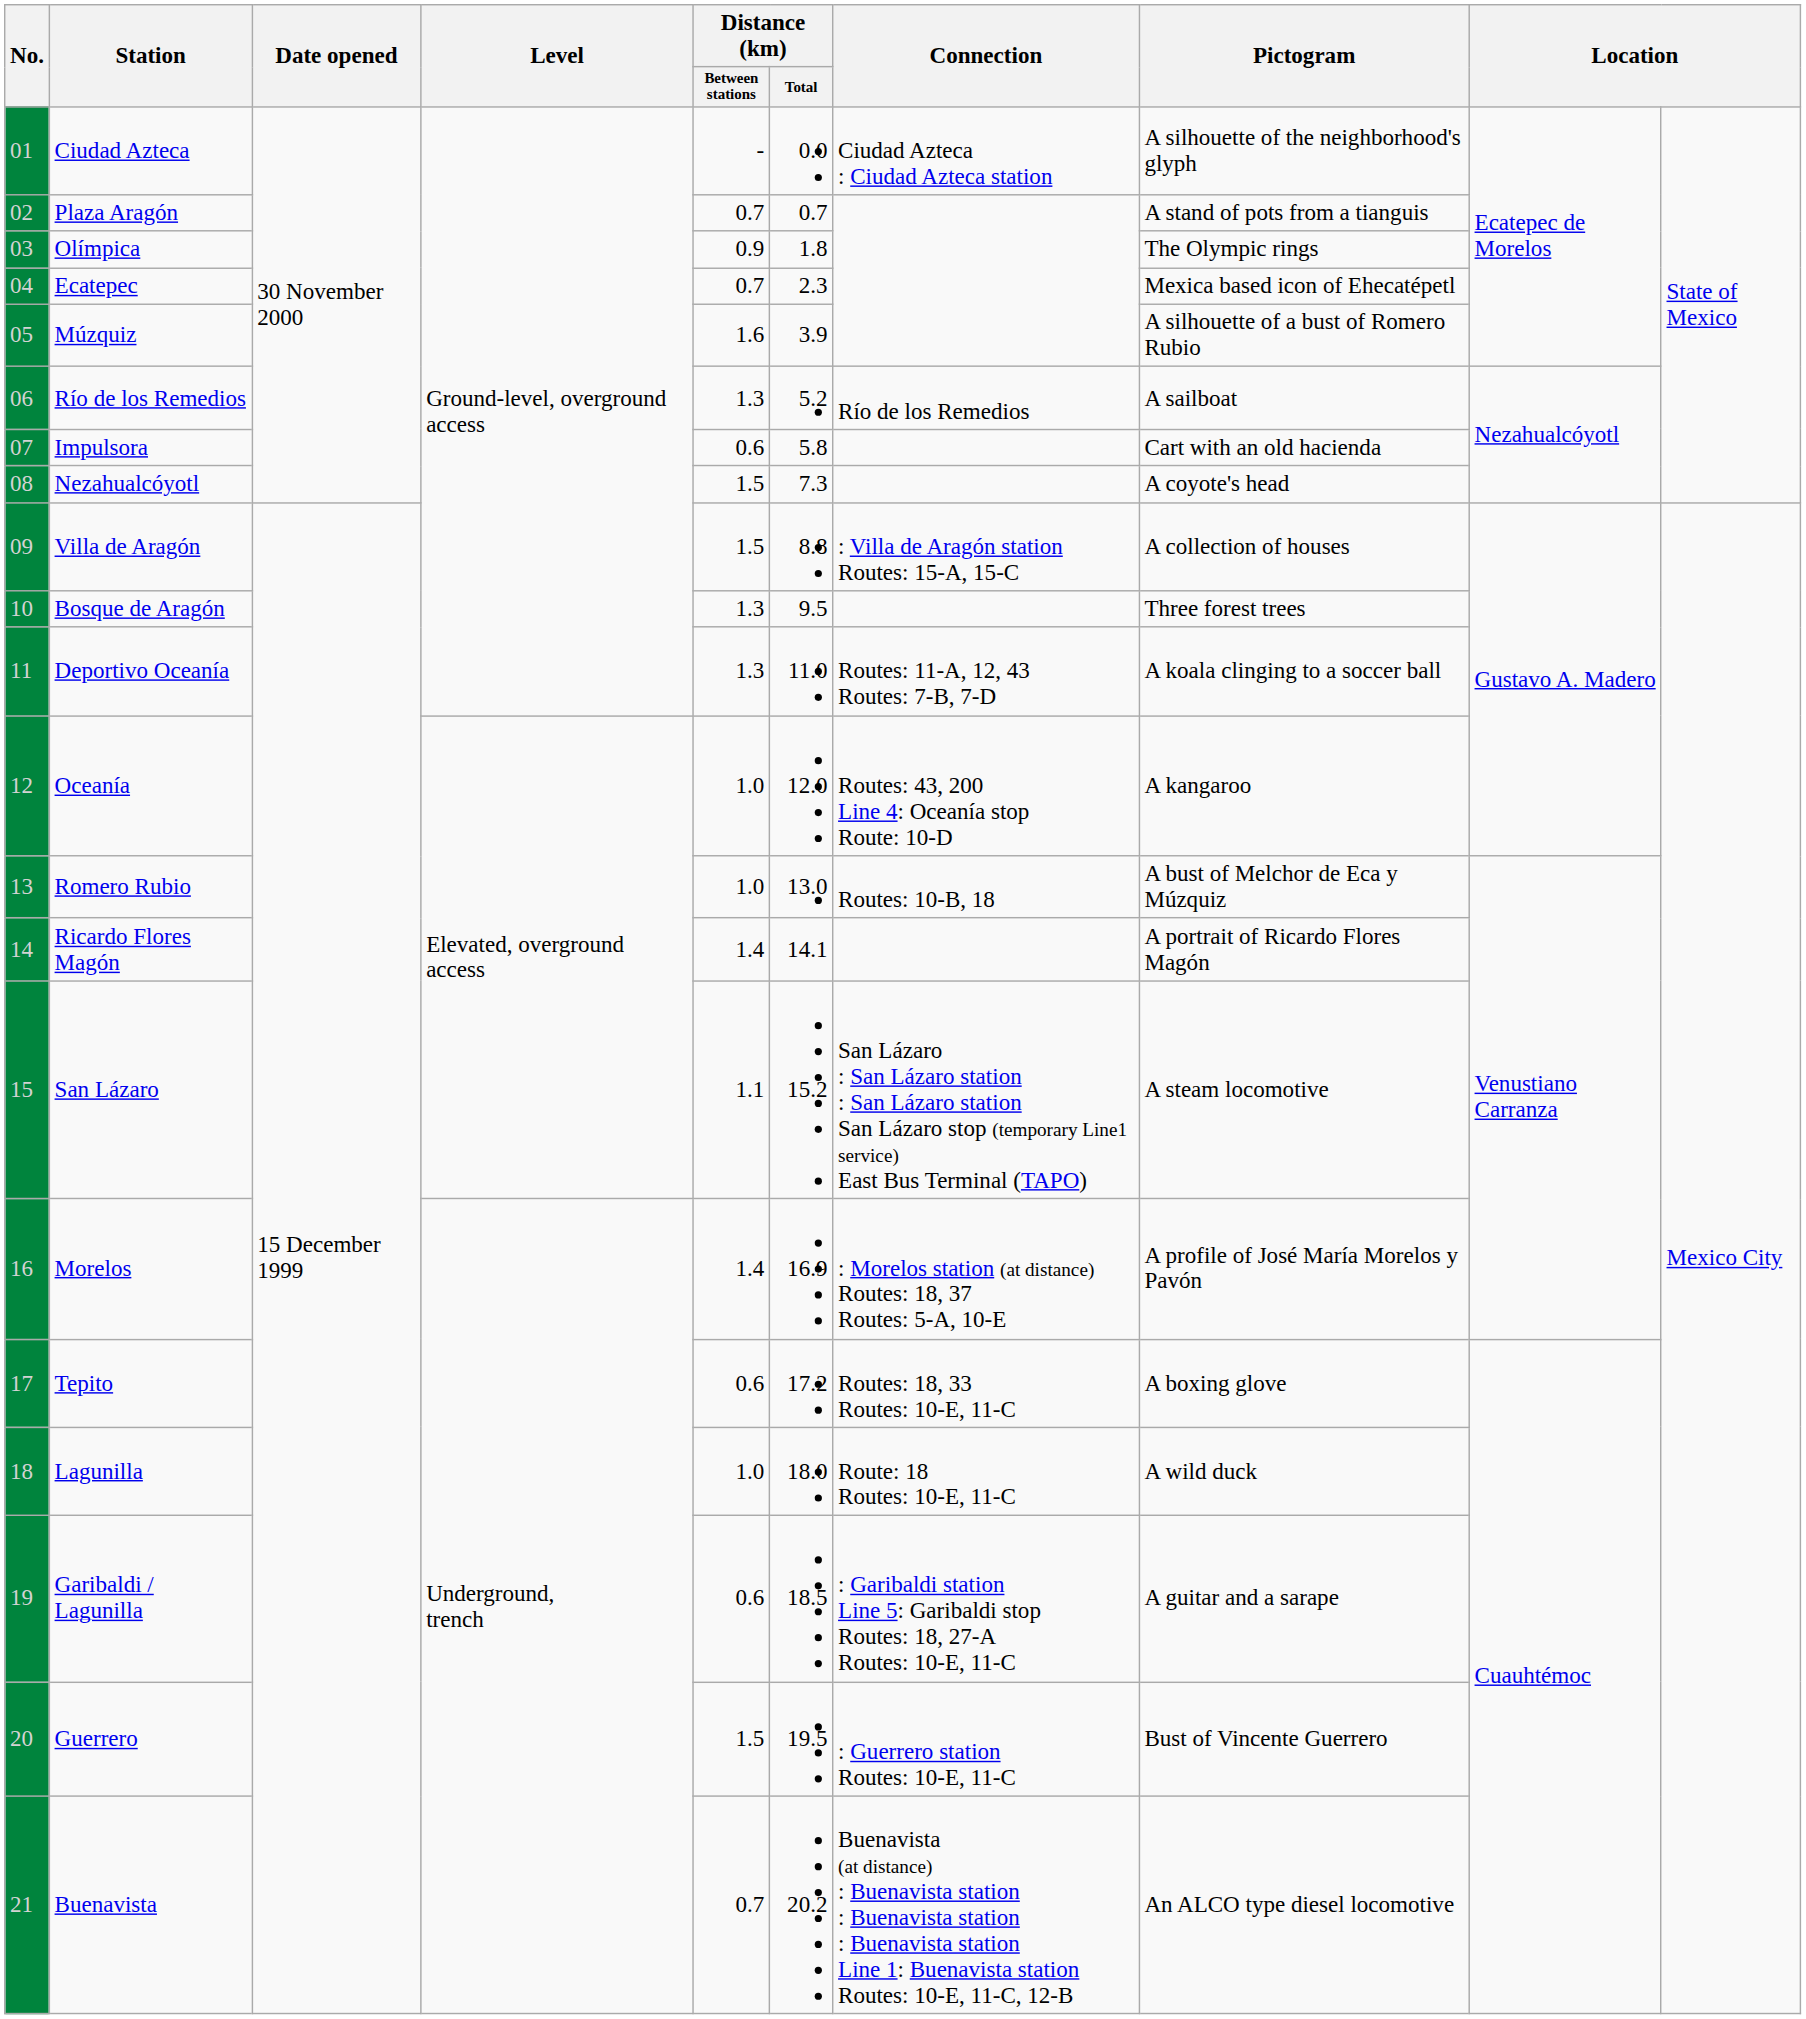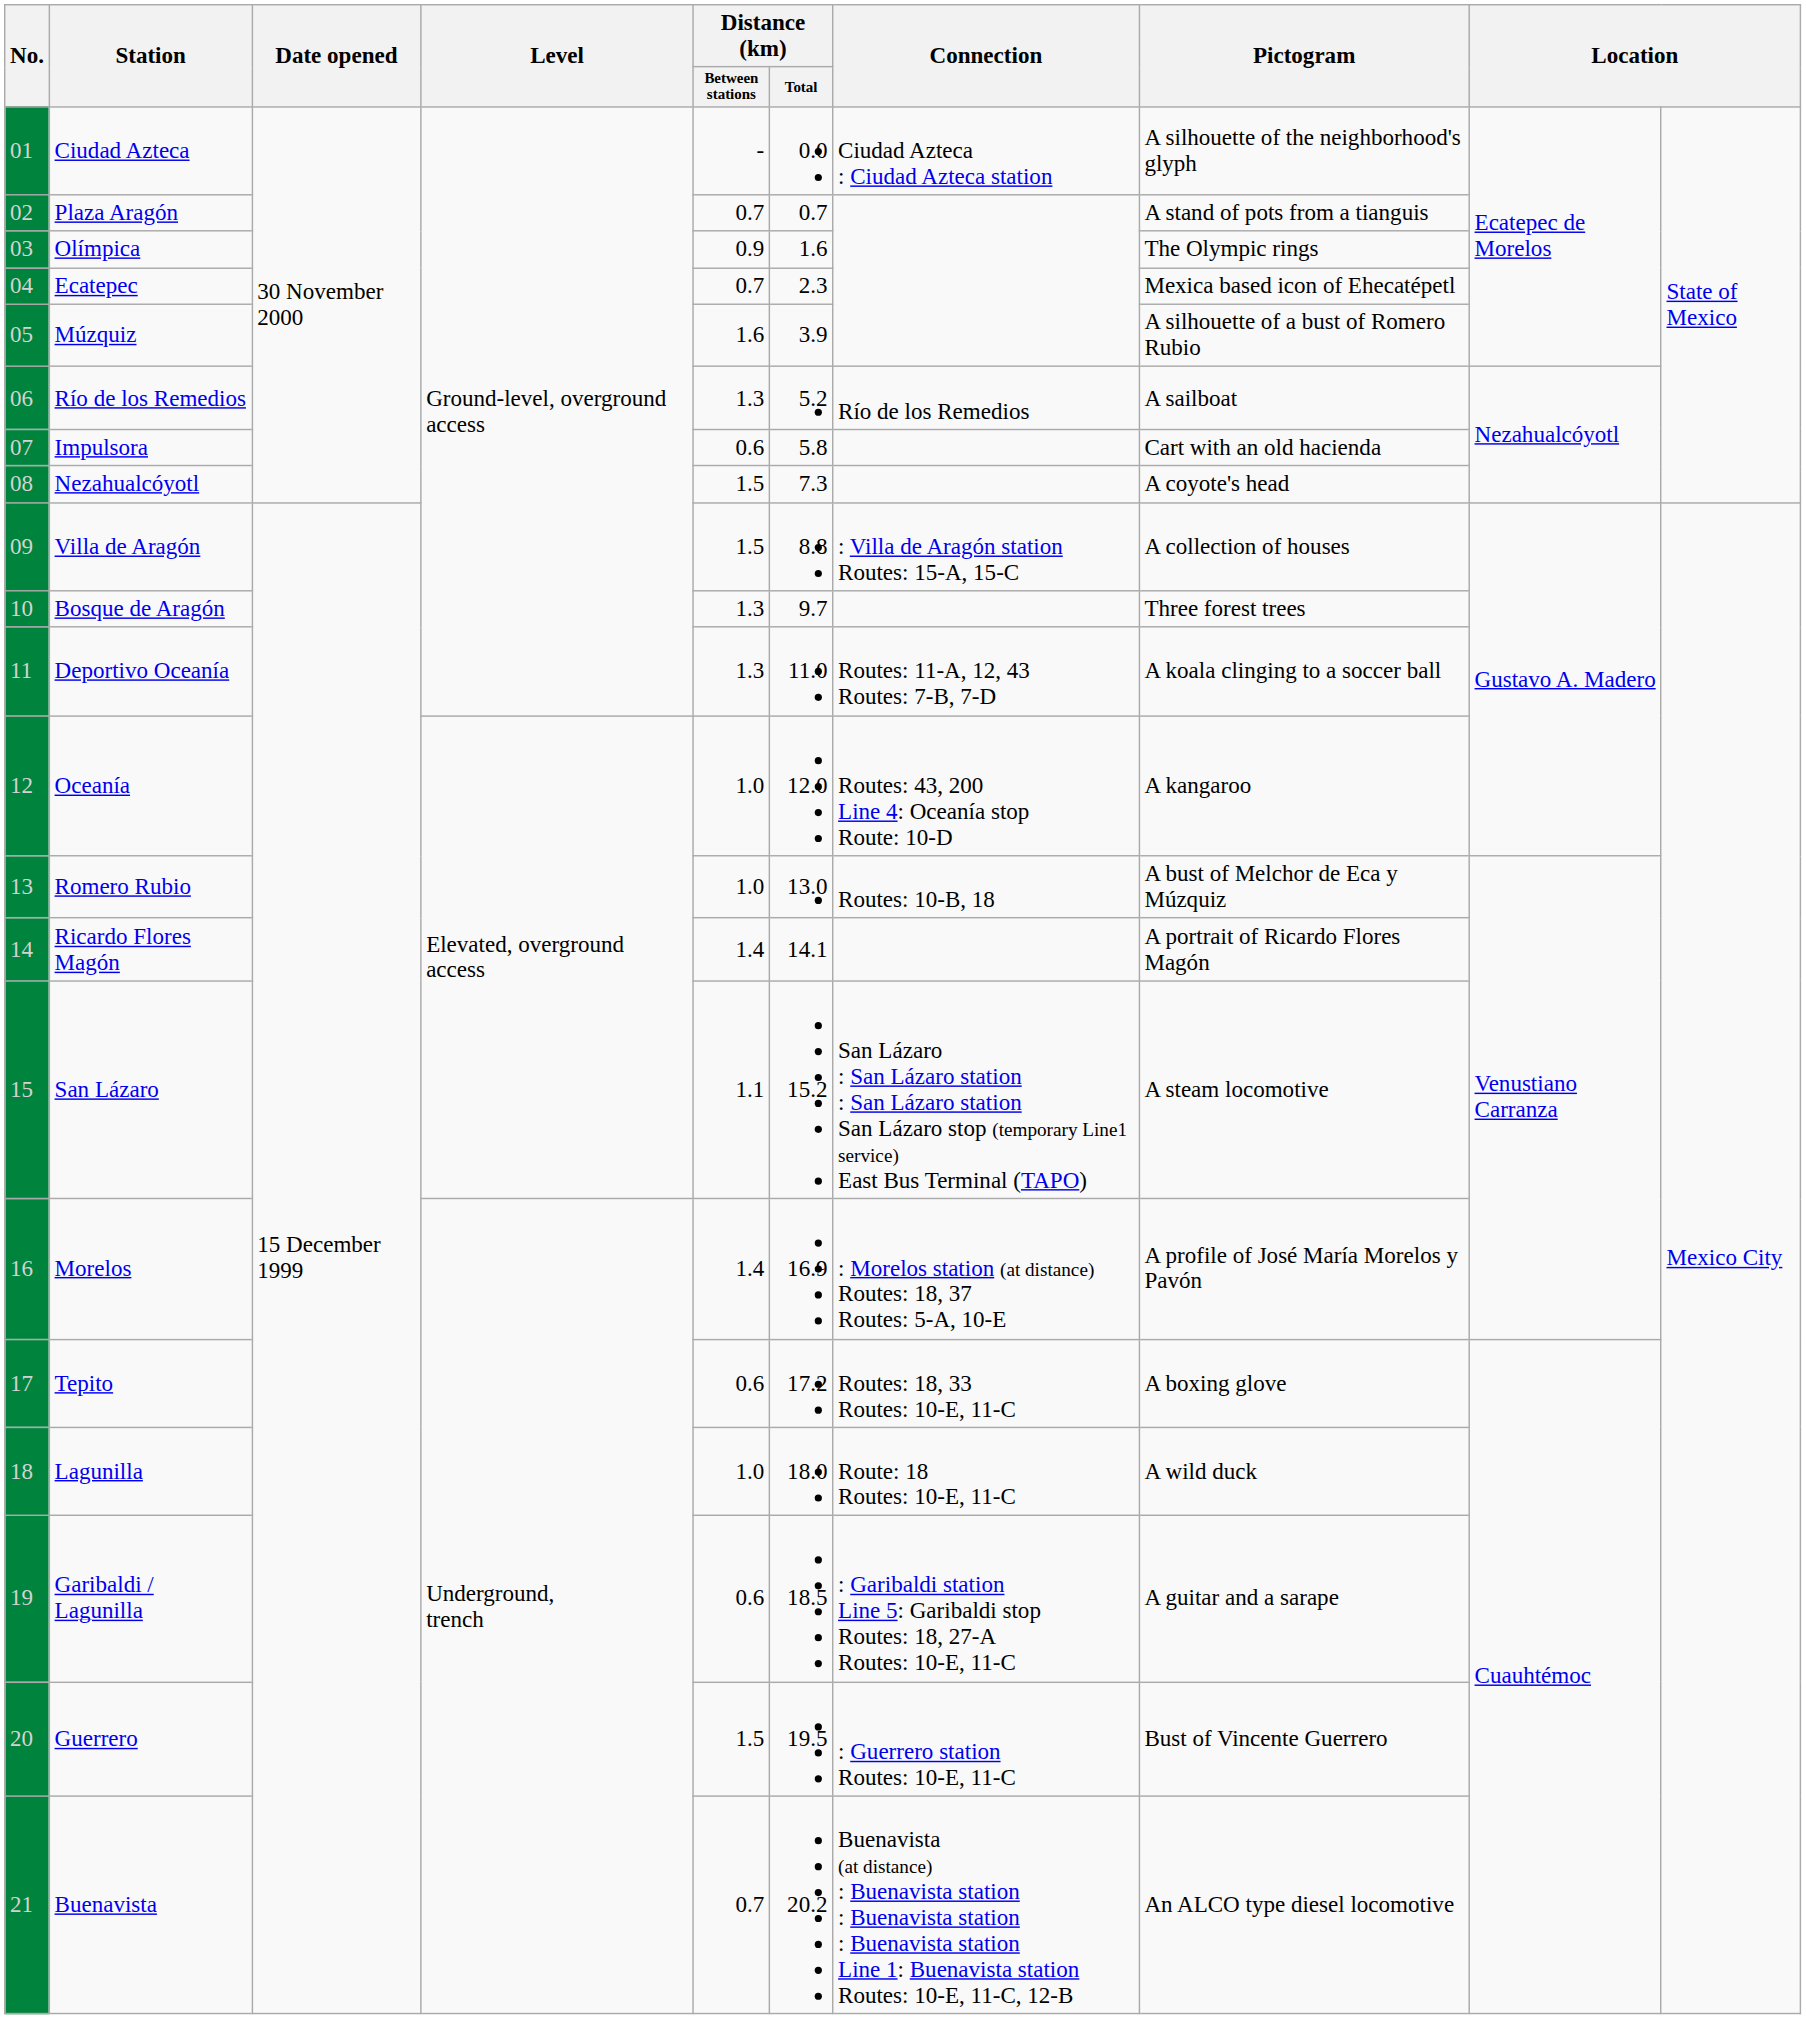(813, 249) 1.8 -> (813, 249) 1.6
(813, 608) 9.5 -> (813, 608) 9.7
